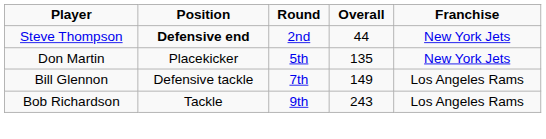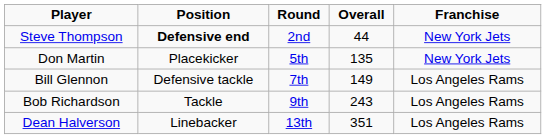+ row: (71, 123)
